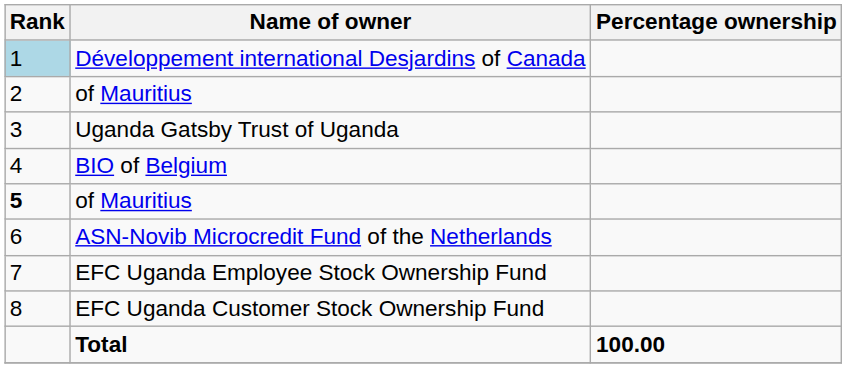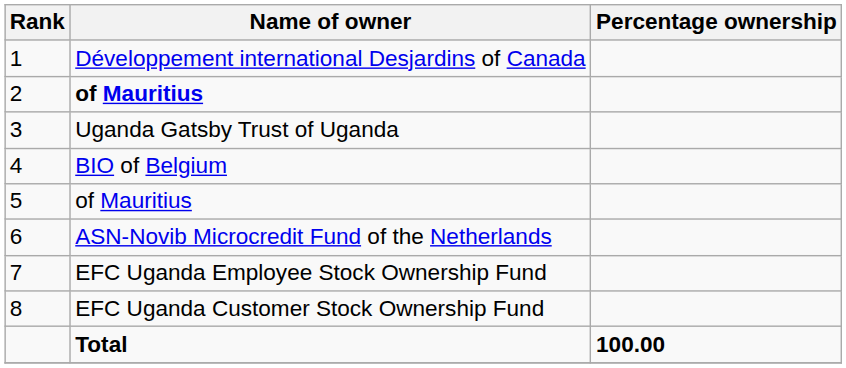(16, 58) lightblue background -> (16, 58) no background
(134, 93) normal -> (139, 93) bold
(16, 201) bold -> (16, 201) normal
